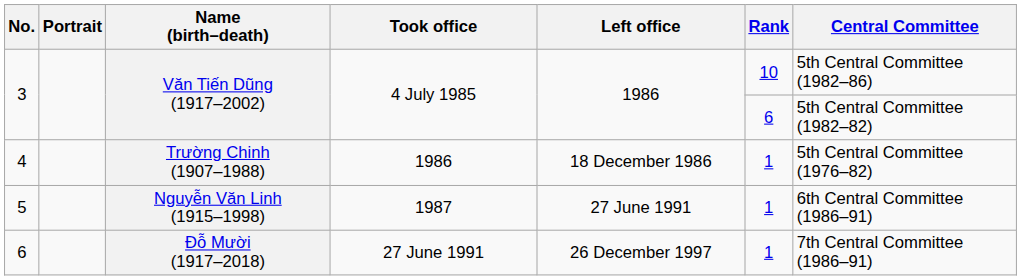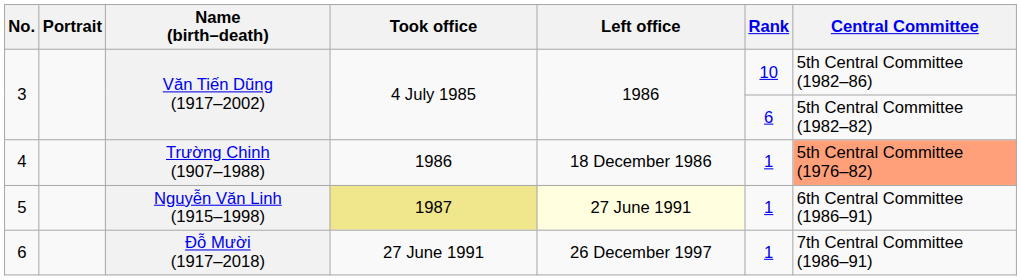(880, 162) no background -> (880, 162) lightsalmon background
(434, 207) no background -> (434, 207) khaki background
(641, 207) no background -> (641, 207) lightyellow background
